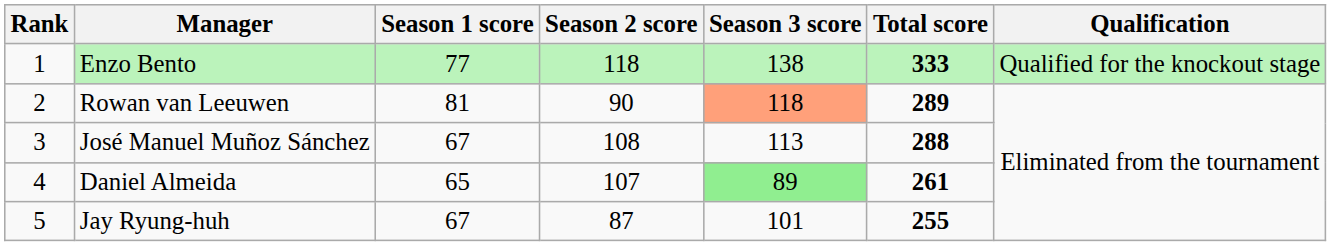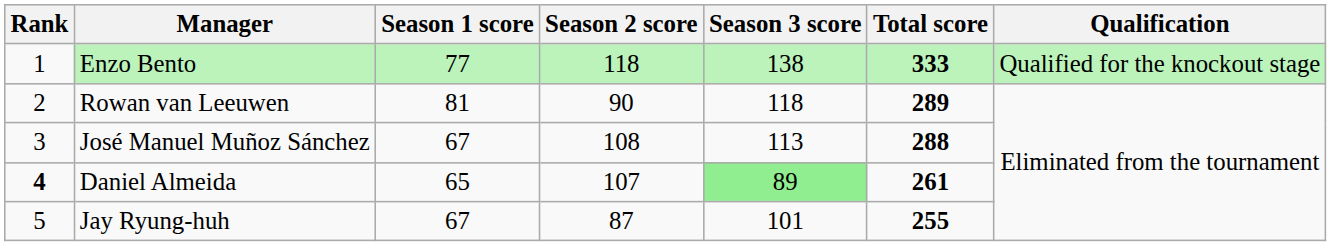(785, 102) lightsalmon background -> (785, 102) no background
(39, 181) normal -> (39, 181) bold
